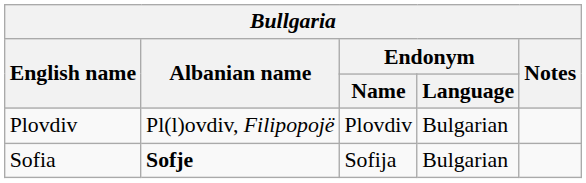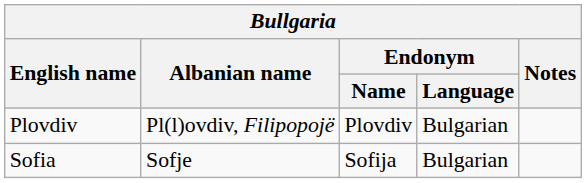(170, 159) bold -> (169, 159) normal
